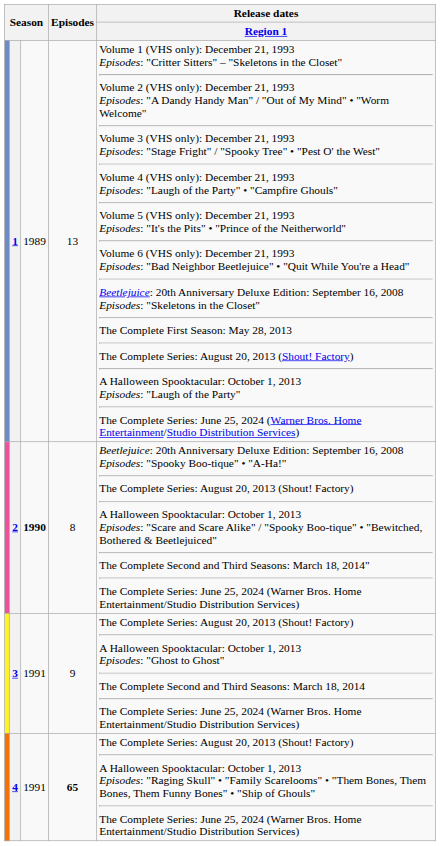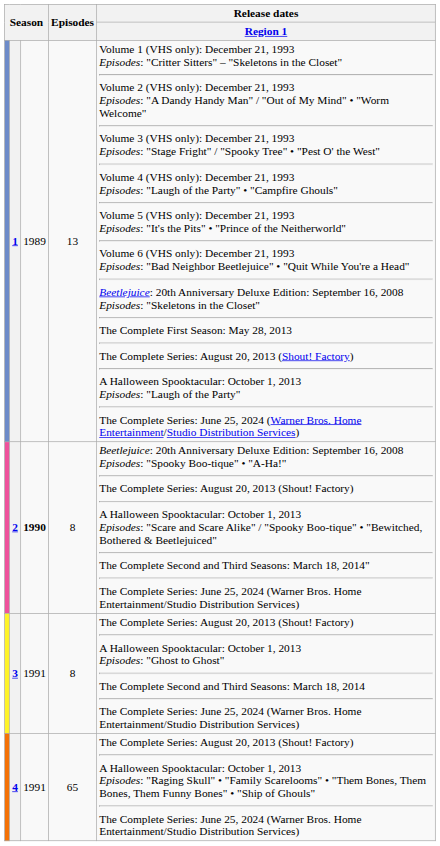(73, 673) 9 -> (73, 673) 8
(73, 787) bold -> (73, 787) normal
